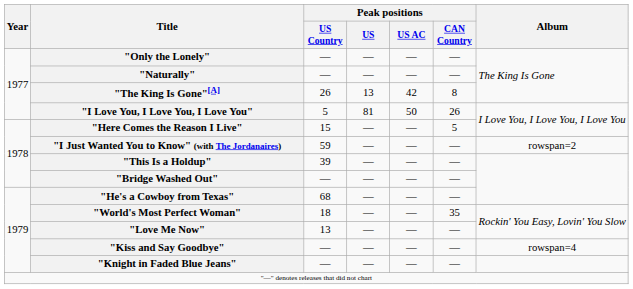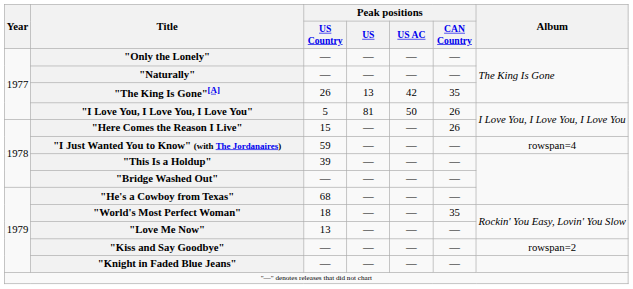(455, 92) 8 -> (455, 92) 35
(455, 128) 5 -> (455, 128) 26
(552, 145) rowspan=2 -> (552, 145) rowspan=4
(552, 247) rowspan=4 -> (552, 247) rowspan=2
